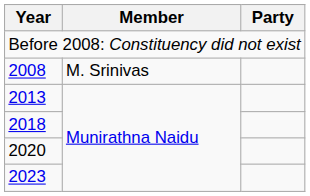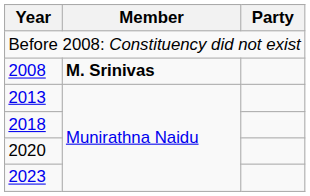(107, 71) normal -> (110, 71) bold
